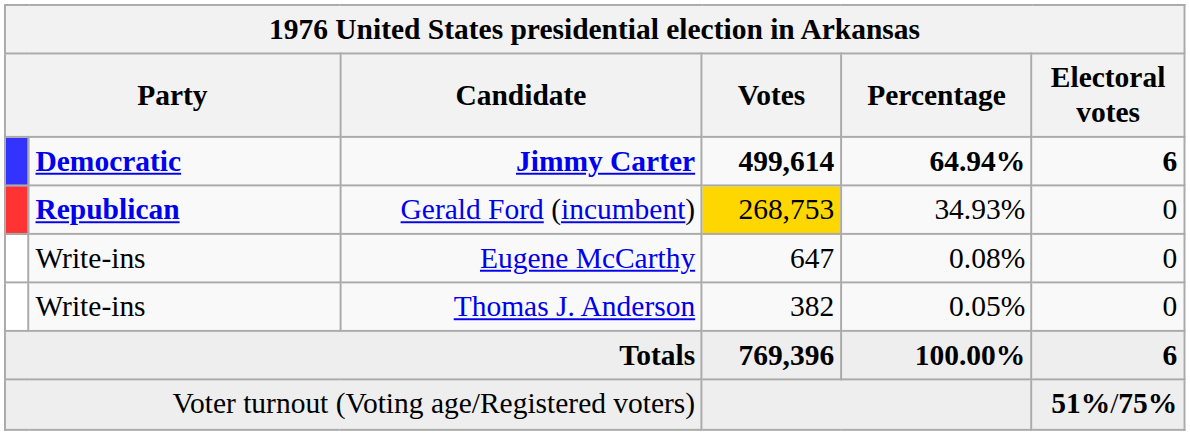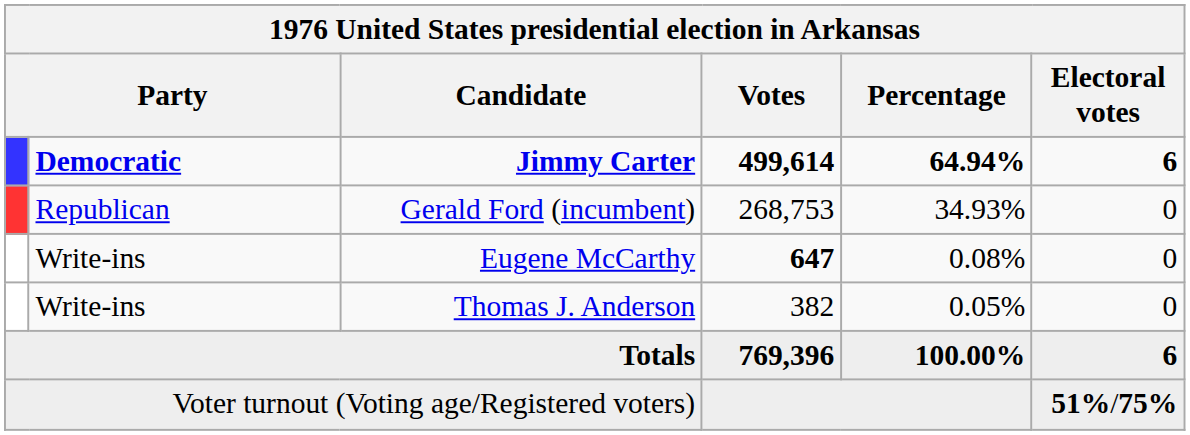(108, 209) bold -> (103, 209) normal
(786, 209) gold background -> (786, 209) no background
(812, 258) normal -> (812, 258) bold
